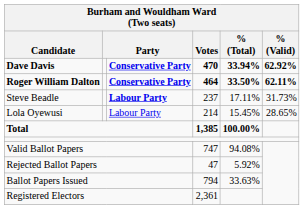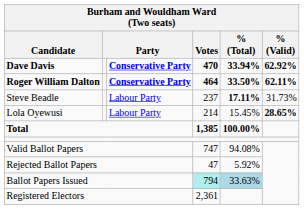(138, 97) bold -> (135, 97) normal
(245, 97) normal -> (244, 97) bold
(281, 113) normal -> (281, 113) bold
(211, 180) no background -> (211, 180) paleturquoise background
(245, 180) no background -> (245, 180) lightblue background
